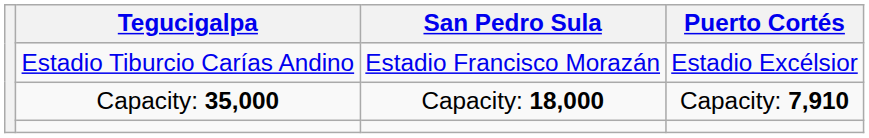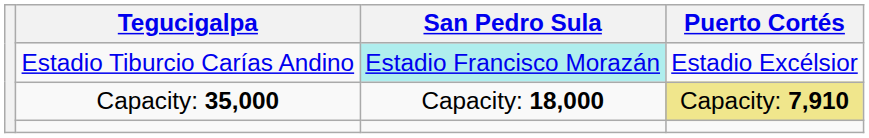(513, 62) no background -> (513, 62) paleturquoise background
(764, 100) no background -> (764, 100) khaki background
